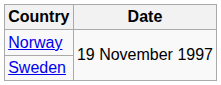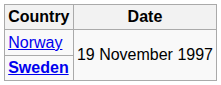(37, 67) normal -> (38, 67) bold
